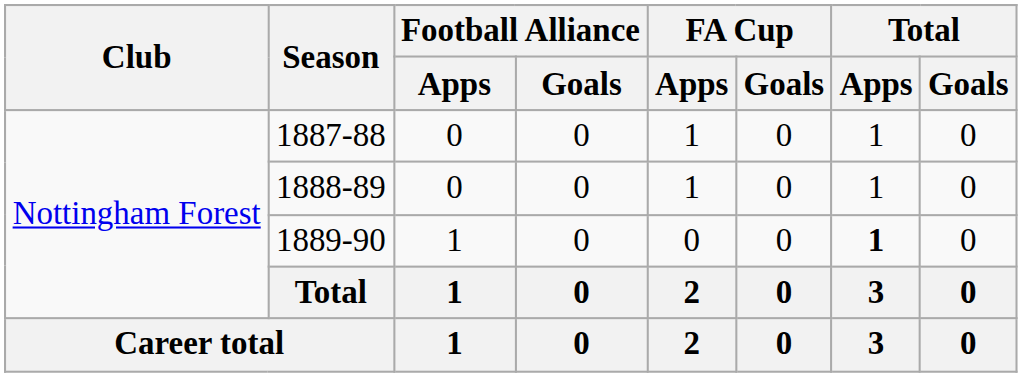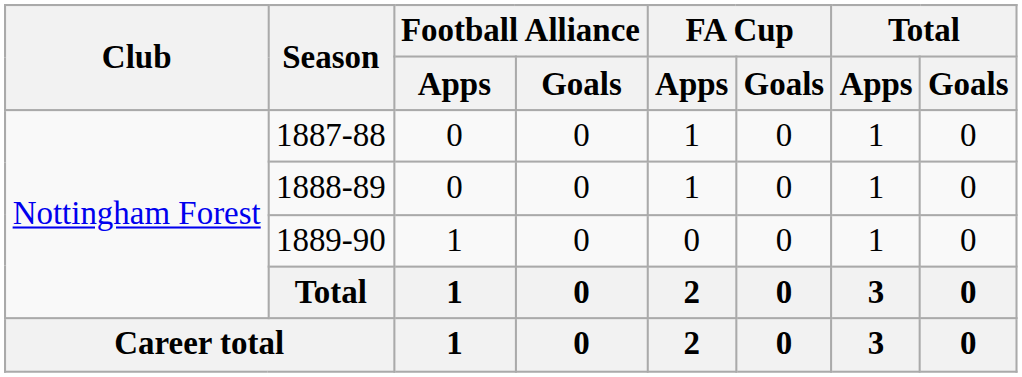(876, 239) bold -> (876, 239) normal
